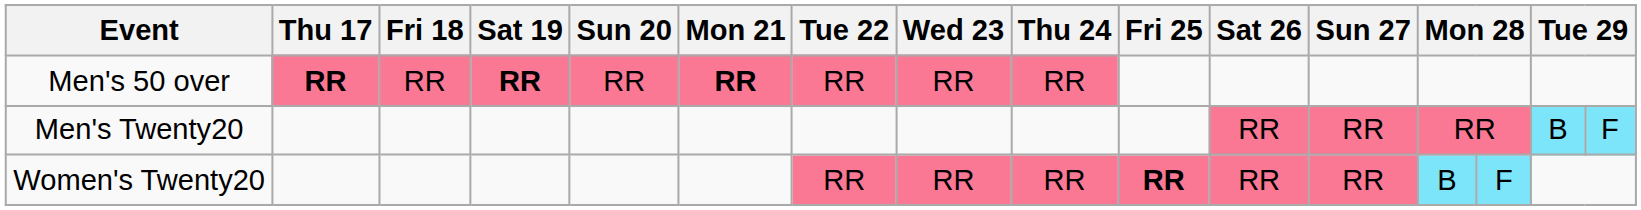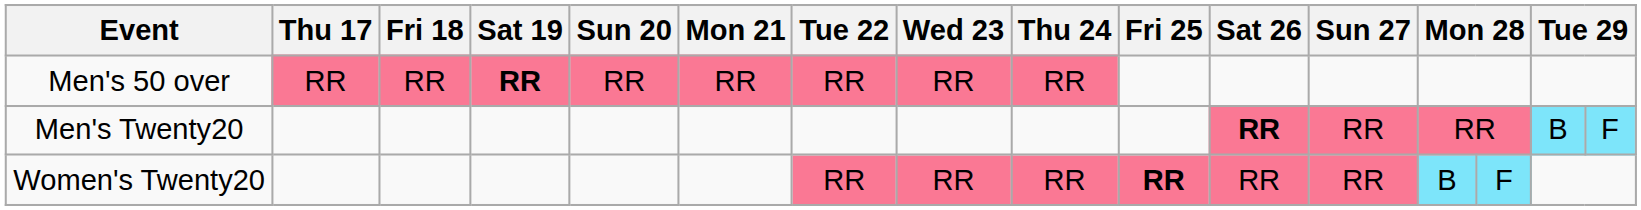(326, 80) bold -> (326, 80) normal
(736, 80) bold -> (736, 80) normal
(1259, 130) normal -> (1259, 130) bold
